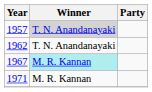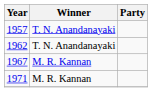(74, 29) lightgrey background -> (74, 29) no background
(62, 62) paleturquoise background -> (62, 62) no background
